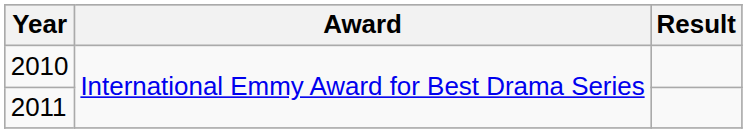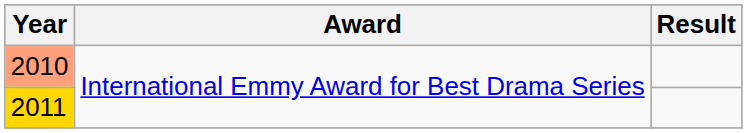(40, 66) no background -> (40, 66) lightsalmon background
(39, 107) no background -> (39, 107) gold background
